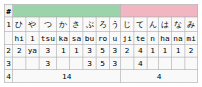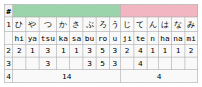(32, 38) 1 -> (32, 38) ya
(32, 51) ya -> (32, 51) 1
